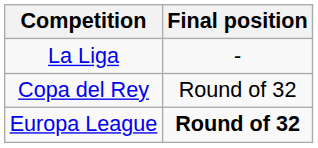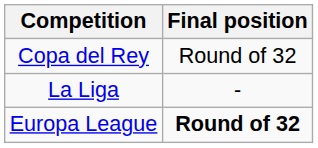rows swapped: (84, 55) <-> (84, 90)
